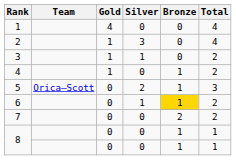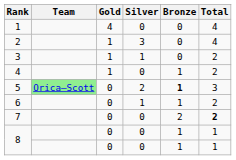(64, 87) no background -> (64, 87) lightgreen background
(180, 87) normal -> (180, 87) bold
(180, 102) gold background -> (180, 102) no background
(215, 117) normal -> (215, 117) bold
